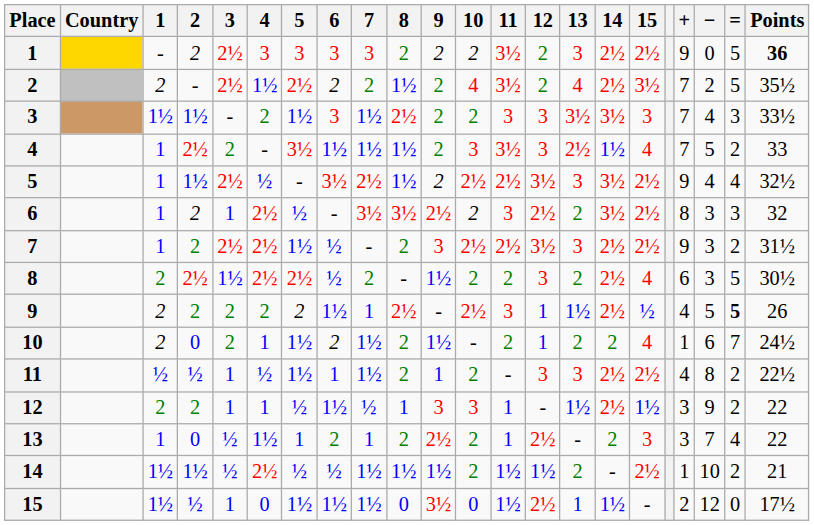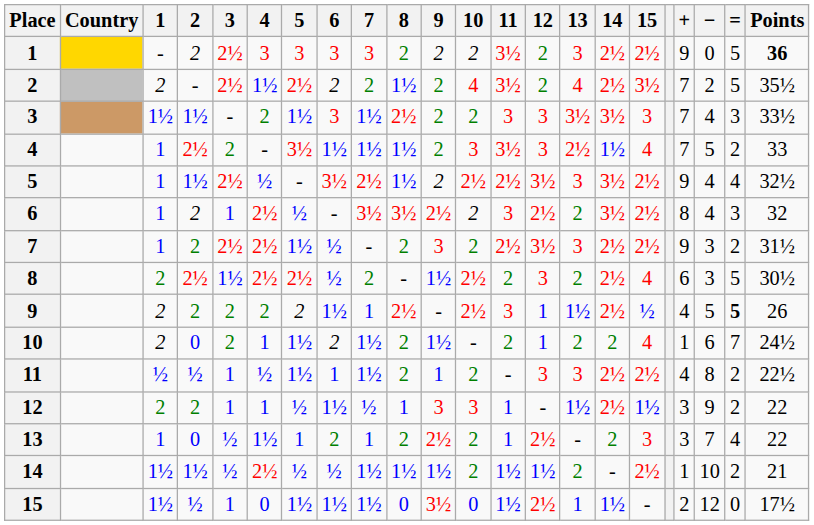(710, 213) 3 -> (710, 213) 4
(473, 246) 2½ -> (473, 246) 2
(473, 278) 2 -> (473, 278) 2½
